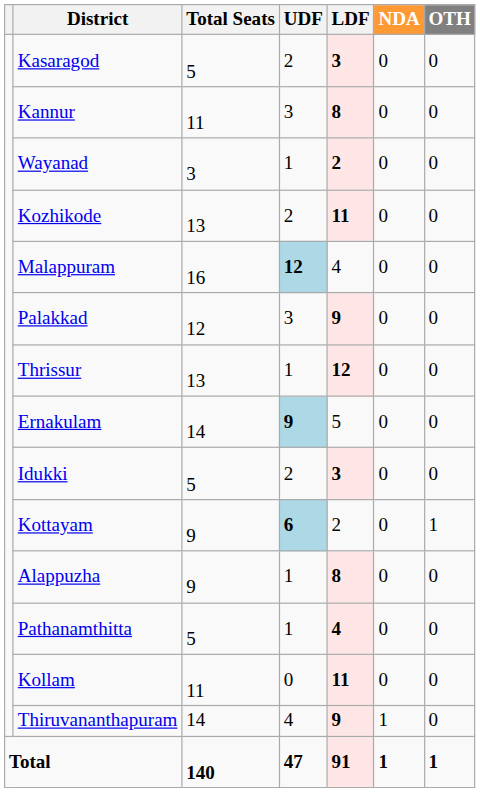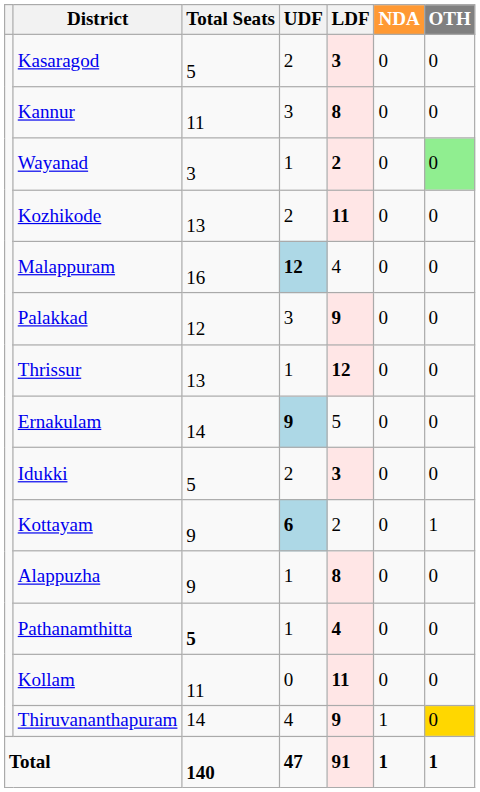(433, 163) no background -> (433, 163) lightgreen background
(191, 638) normal -> (191, 638) bold
(433, 720) no background -> (433, 720) gold background
